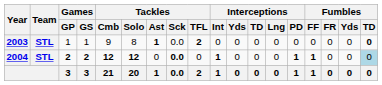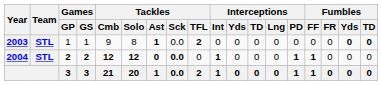(349, 42) normal -> (349, 42) bold
(156, 57) normal -> (156, 57) bold
(369, 57) lightblue background -> (369, 57) no background
